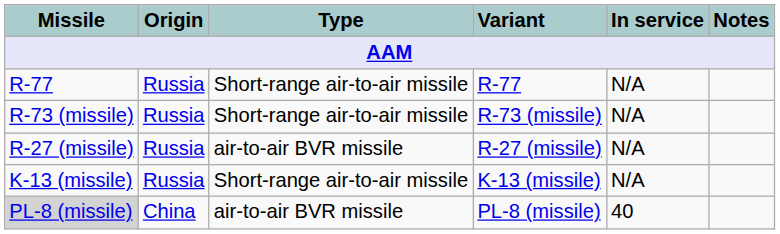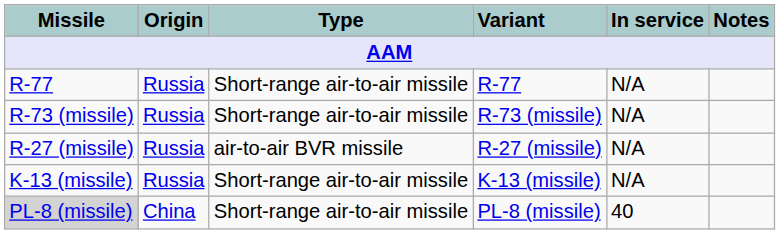(308, 212) air-to-air BVR missile -> (341, 212) Short-range air-to-air missile
